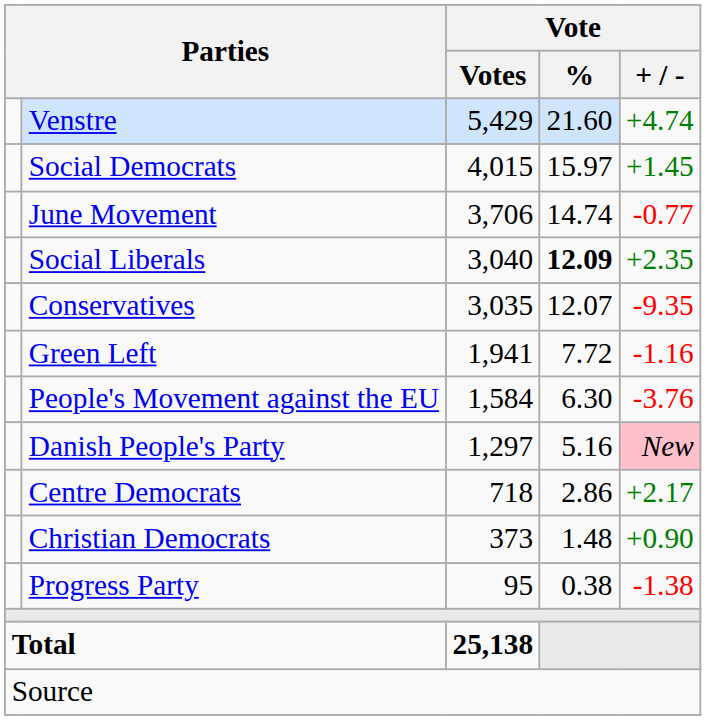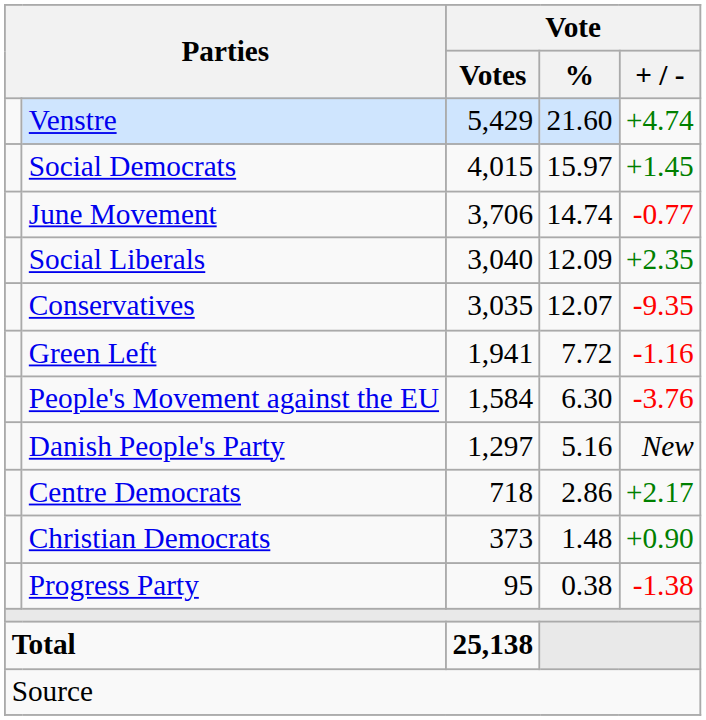(580, 259) bold -> (580, 259) normal
(668, 445) pink background -> (668, 445) no background
